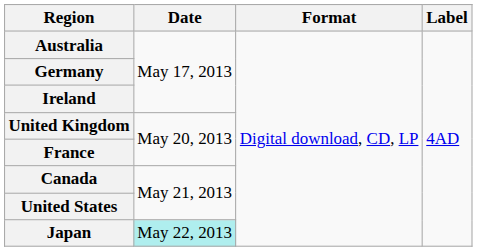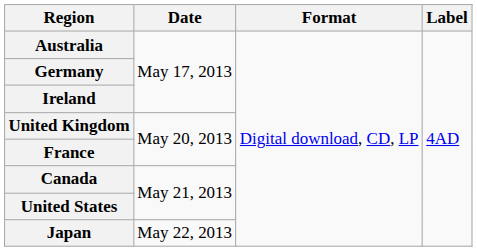(185, 233) paleturquoise background -> (185, 233) no background
